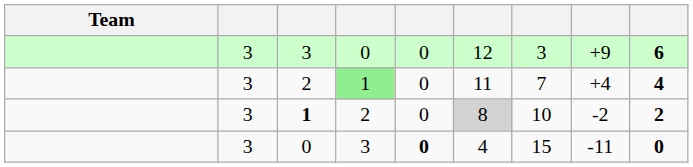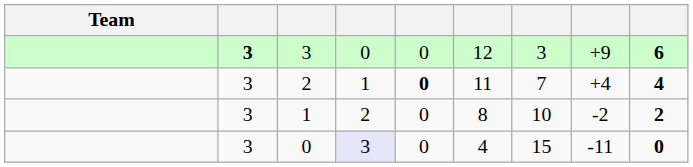(248, 51) normal -> (248, 51) bold
(365, 83) lightgreen background -> (365, 83) no background
(424, 83) normal -> (424, 83) bold
(306, 114) bold -> (306, 114) normal
(483, 114) lightgrey background -> (483, 114) no background
(365, 146) no background -> (365, 146) lavender background
(424, 146) bold -> (424, 146) normal
